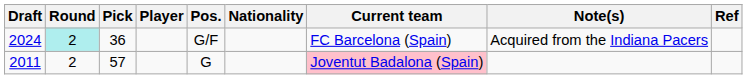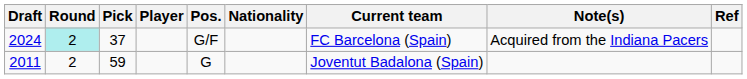(118, 40) 36 -> (118, 40) 37
(118, 63) 57 -> (118, 63) 59
(397, 63) pink background -> (397, 63) no background
